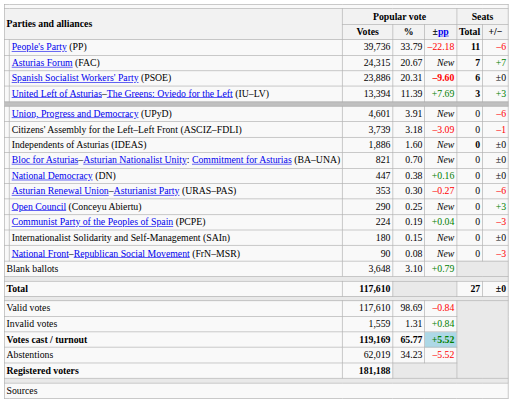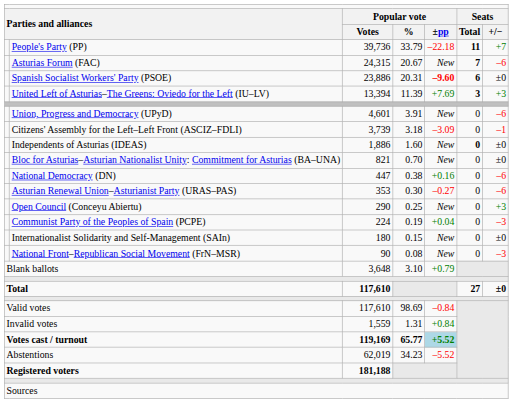(501, 47) –6 -> (501, 47) +7
(501, 63) +7 -> (501, 63) –6
(501, 176) ±0 -> (501, 176) –6
